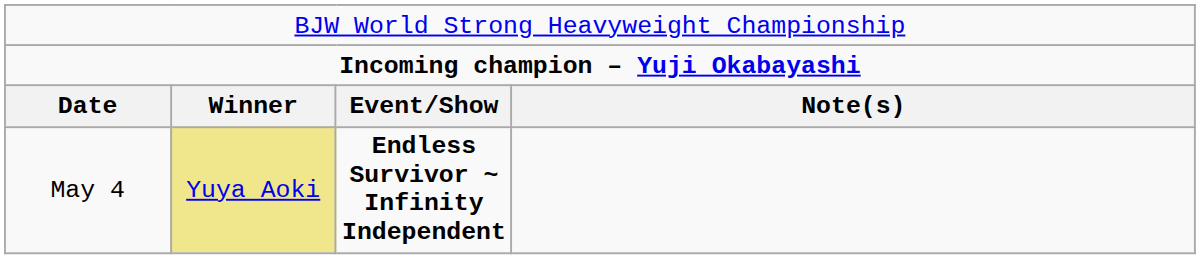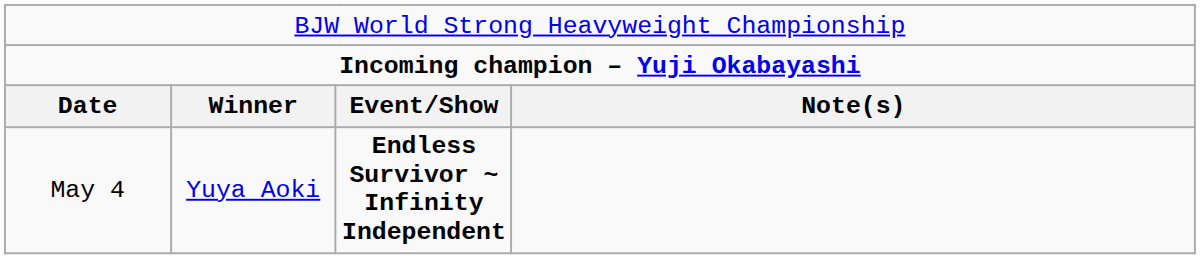(253, 190) khaki background -> (253, 190) no background
